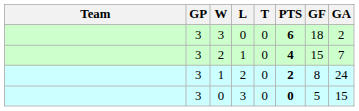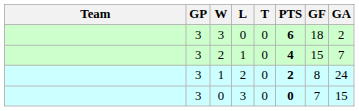(317, 95) 5 -> (317, 95) 7
